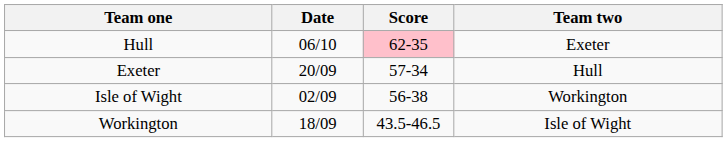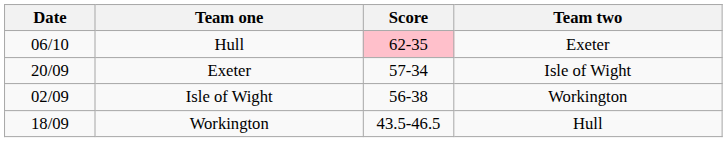columns swapped: (318, 17) <-> (138, 17)
(588, 70) Hull -> (588, 70) Isle of Wight
(588, 123) Isle of Wight -> (588, 123) Hull
